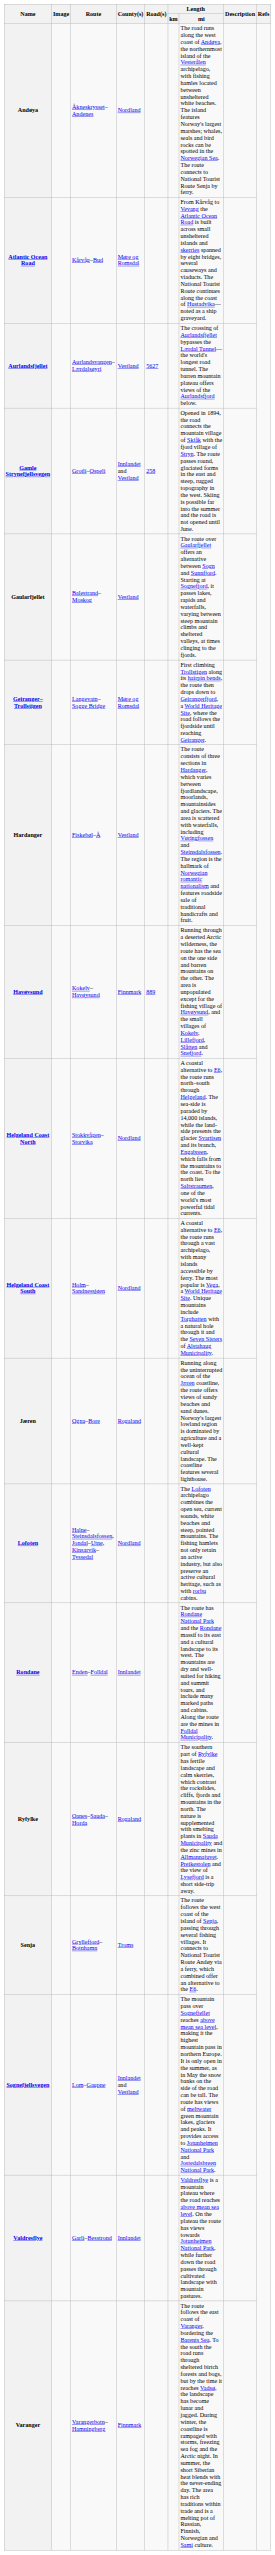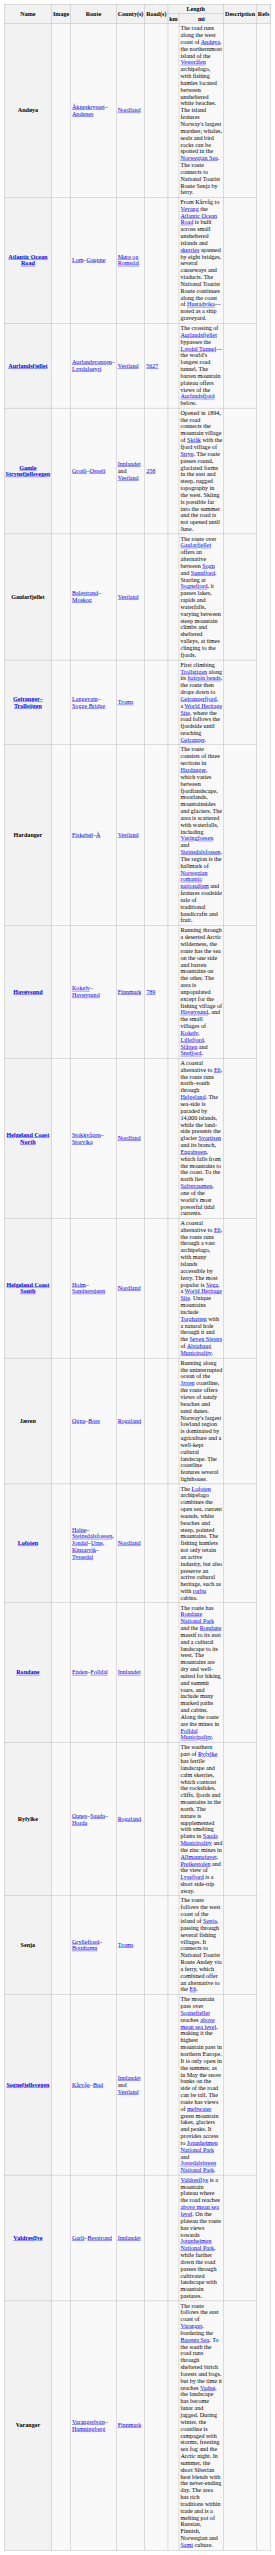(88, 260) Kårvåg–Bud -> (89, 260) Lom–Gaupne
(128, 702) Møre og Romsdal -> (125, 702) Troms
(151, 992) 889 -> (151, 992) 789
(89, 2085) Lom–Gaupne -> (88, 2085) Kårvåg–Bud
